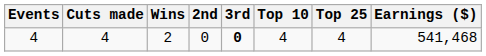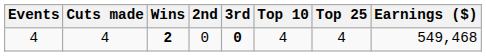(168, 40) normal -> (168, 40) bold
(447, 40) 541,468 -> (447, 40) 549,468
